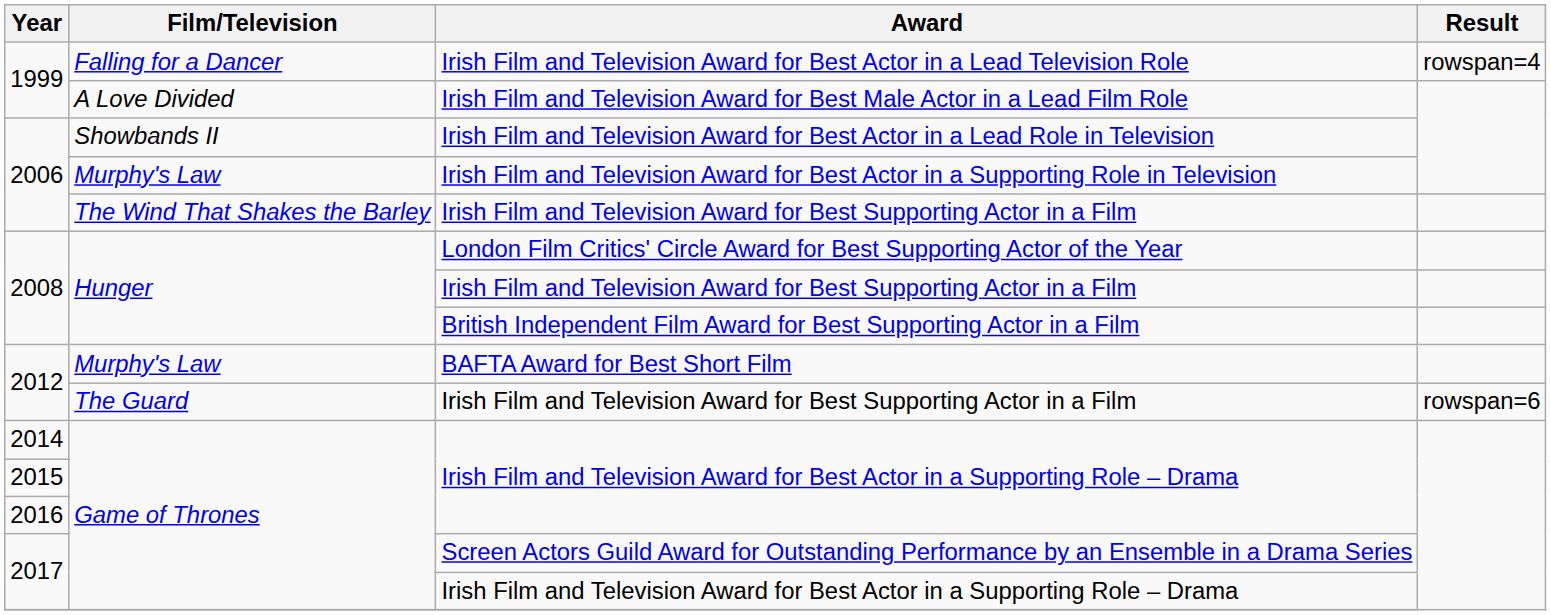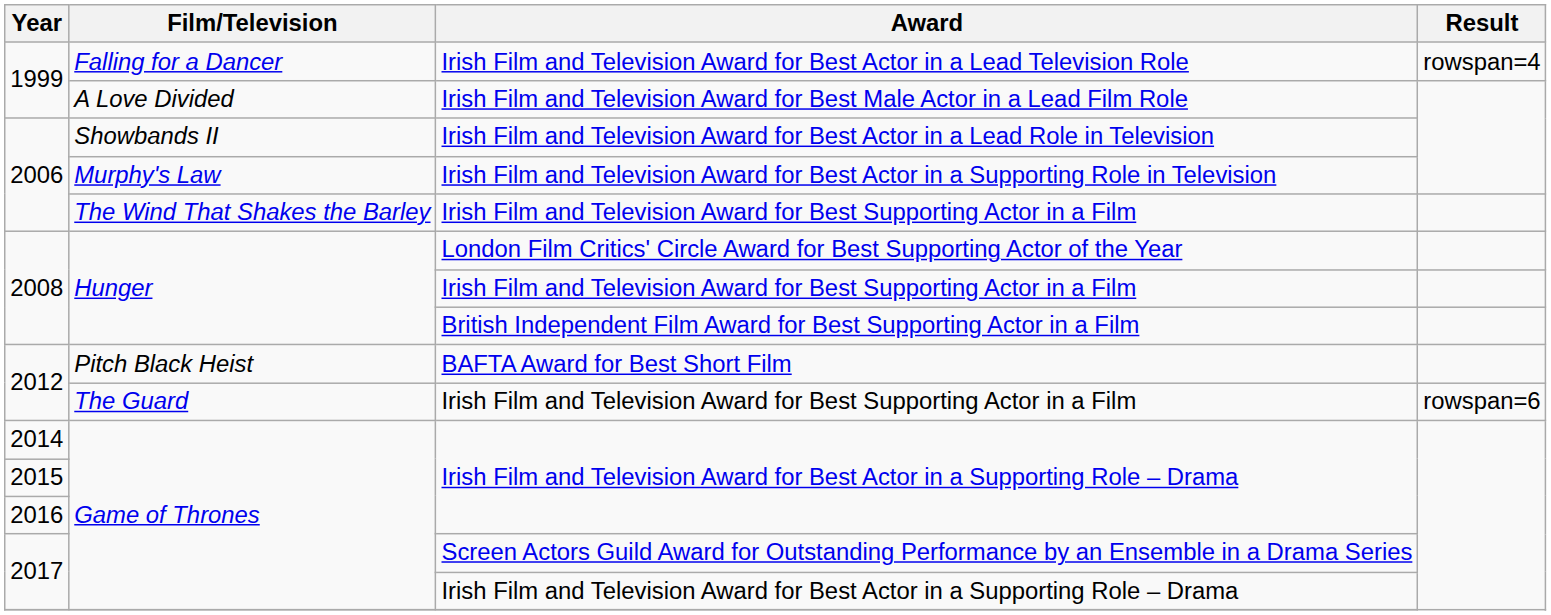(147, 363) Murphy's Law -> (164, 363) Pitch Black Heist
